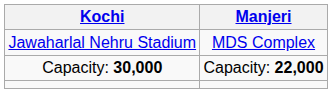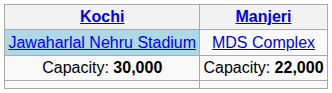(102, 42) no background -> (102, 42) lightblue background
